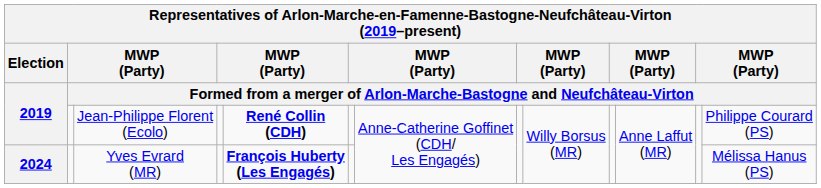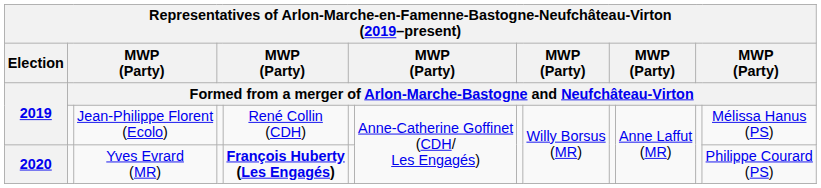(286, 124) bold -> (286, 124) normal
(759, 124) Philippe Courard (PS) -> (759, 124) Mélissa Hanus (PS)
(36, 163) 2024 -> (36, 163) 2020
(759, 163) Mélissa Hanus (PS) -> (759, 163) Philippe Courard (PS)
